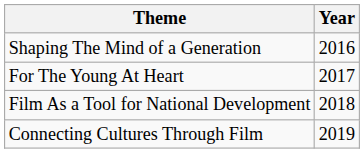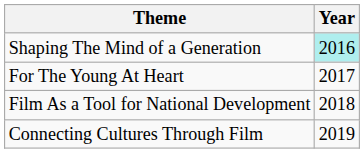(337, 47) no background -> (337, 47) paleturquoise background
